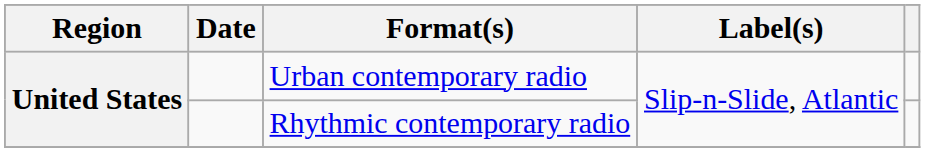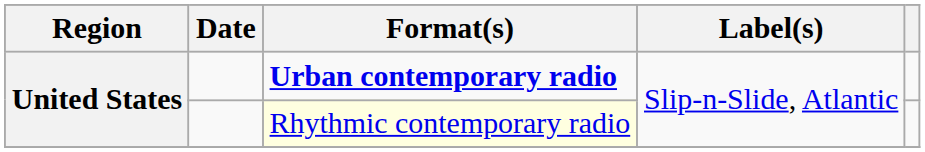(428, 75) normal -> (443, 75) bold
(450, 123) no background -> (450, 123) lightyellow background
